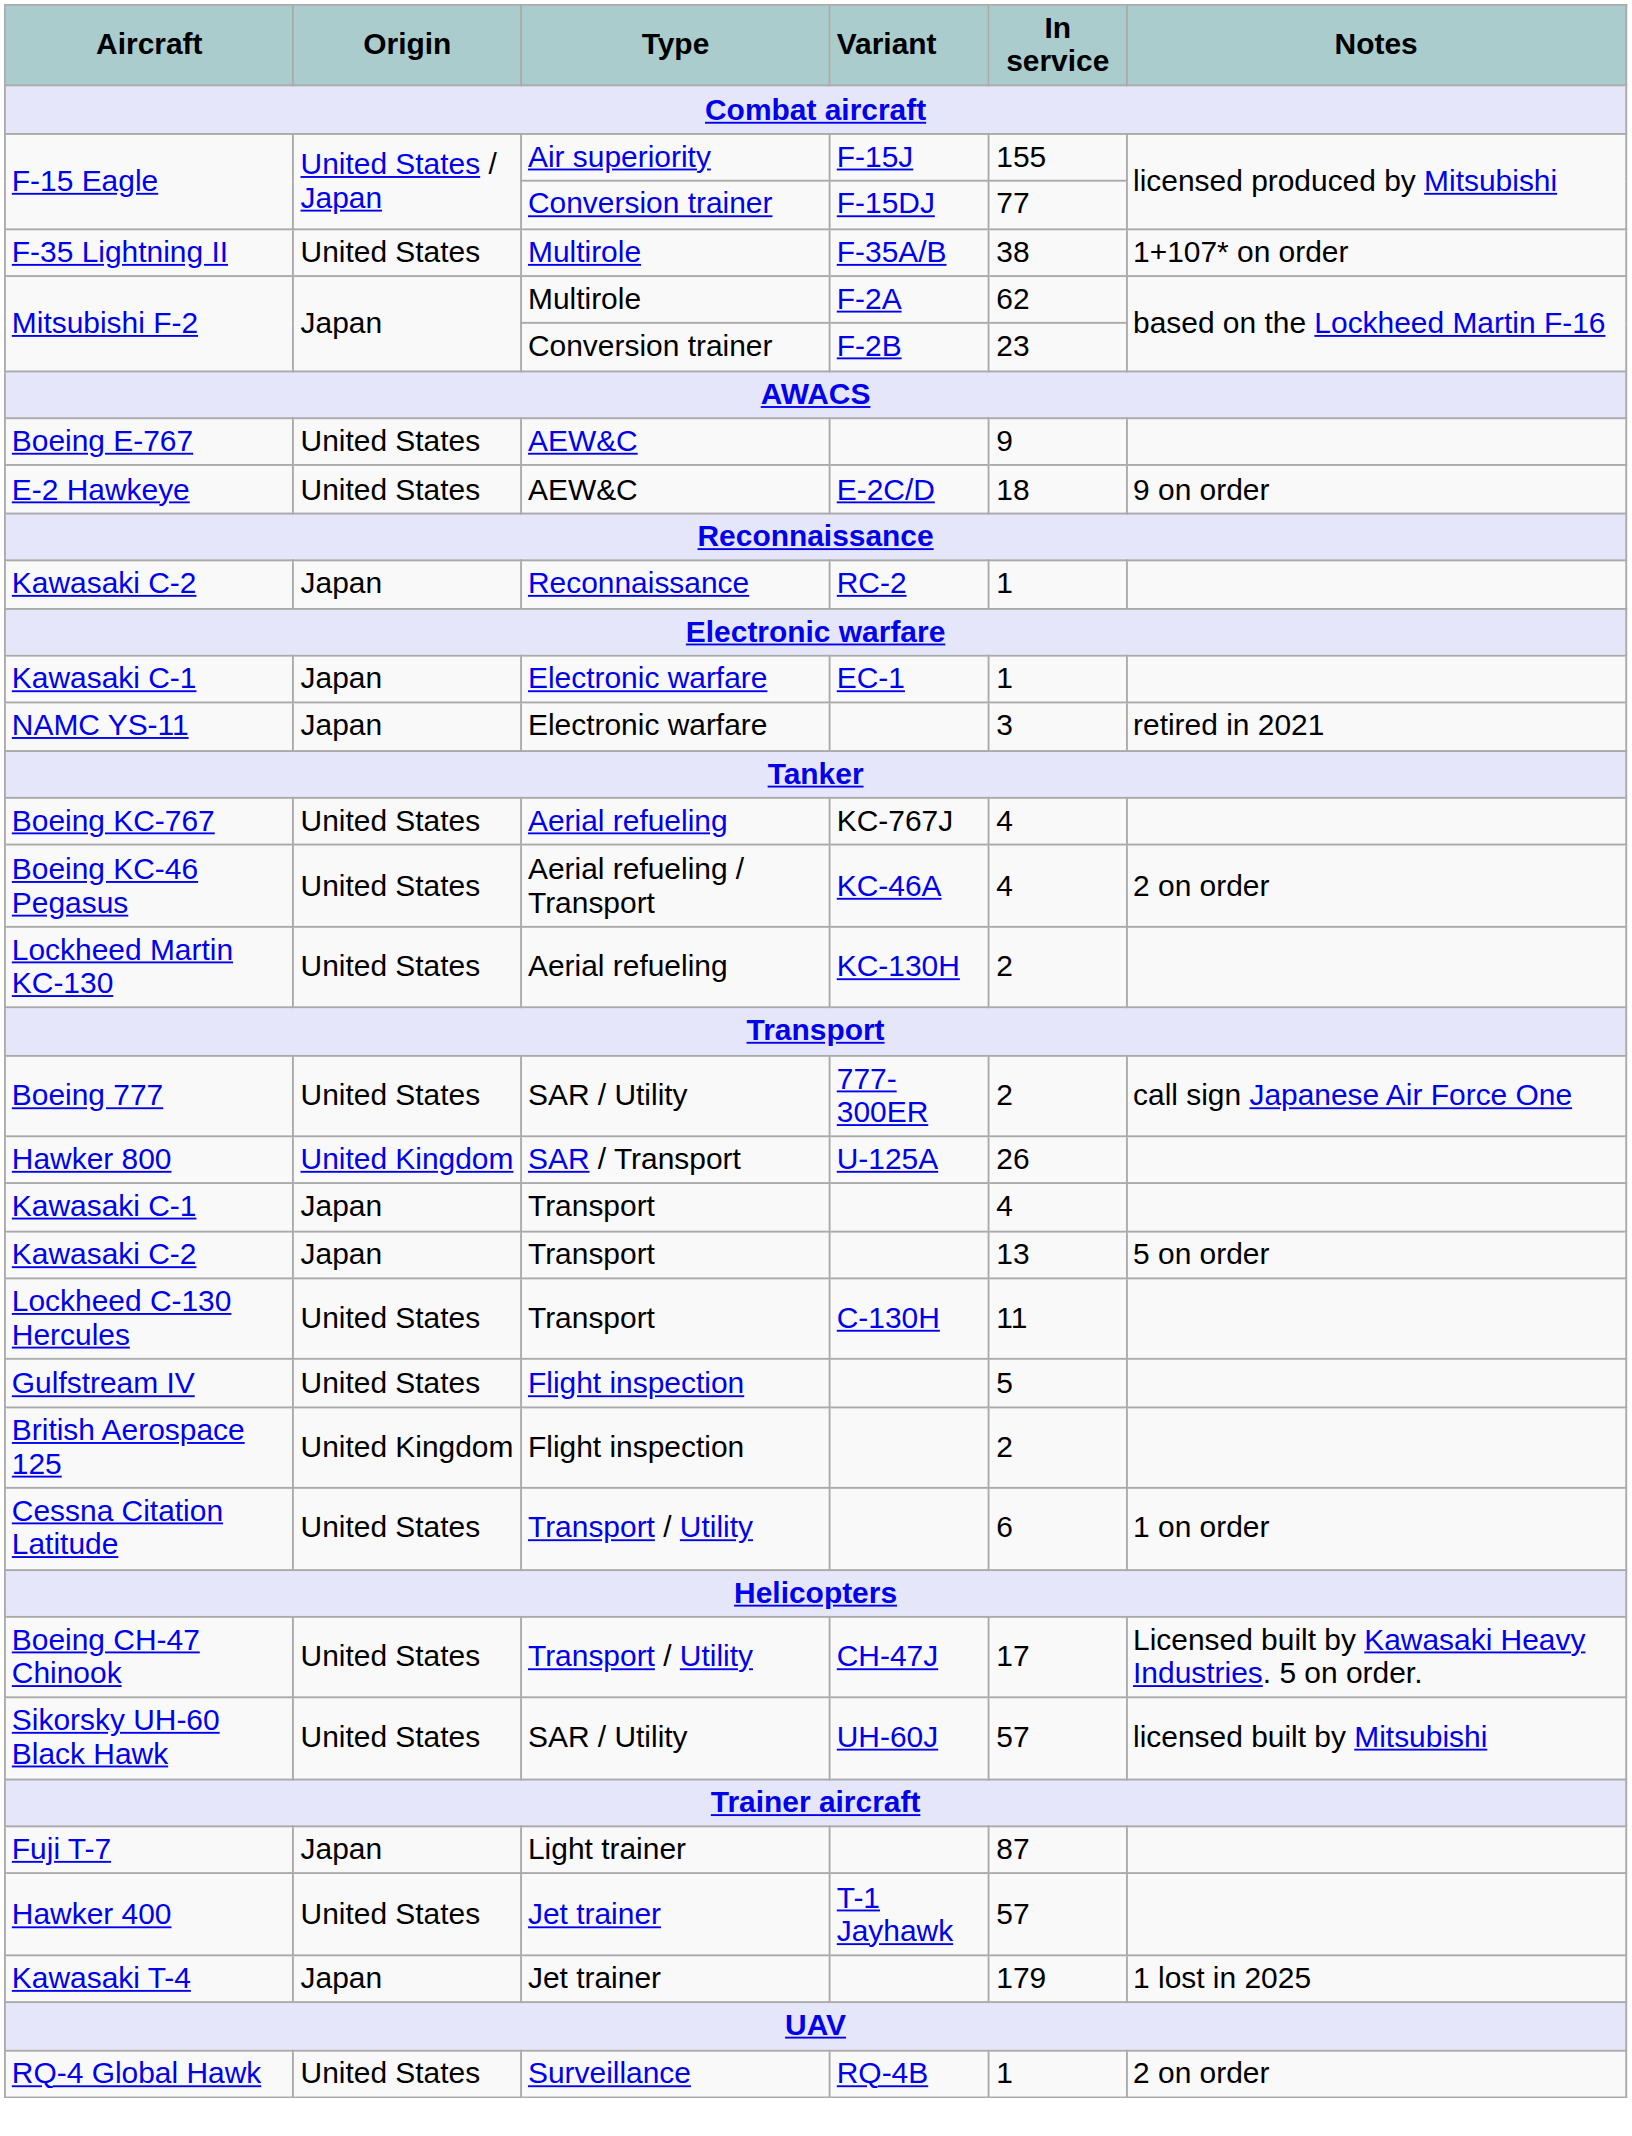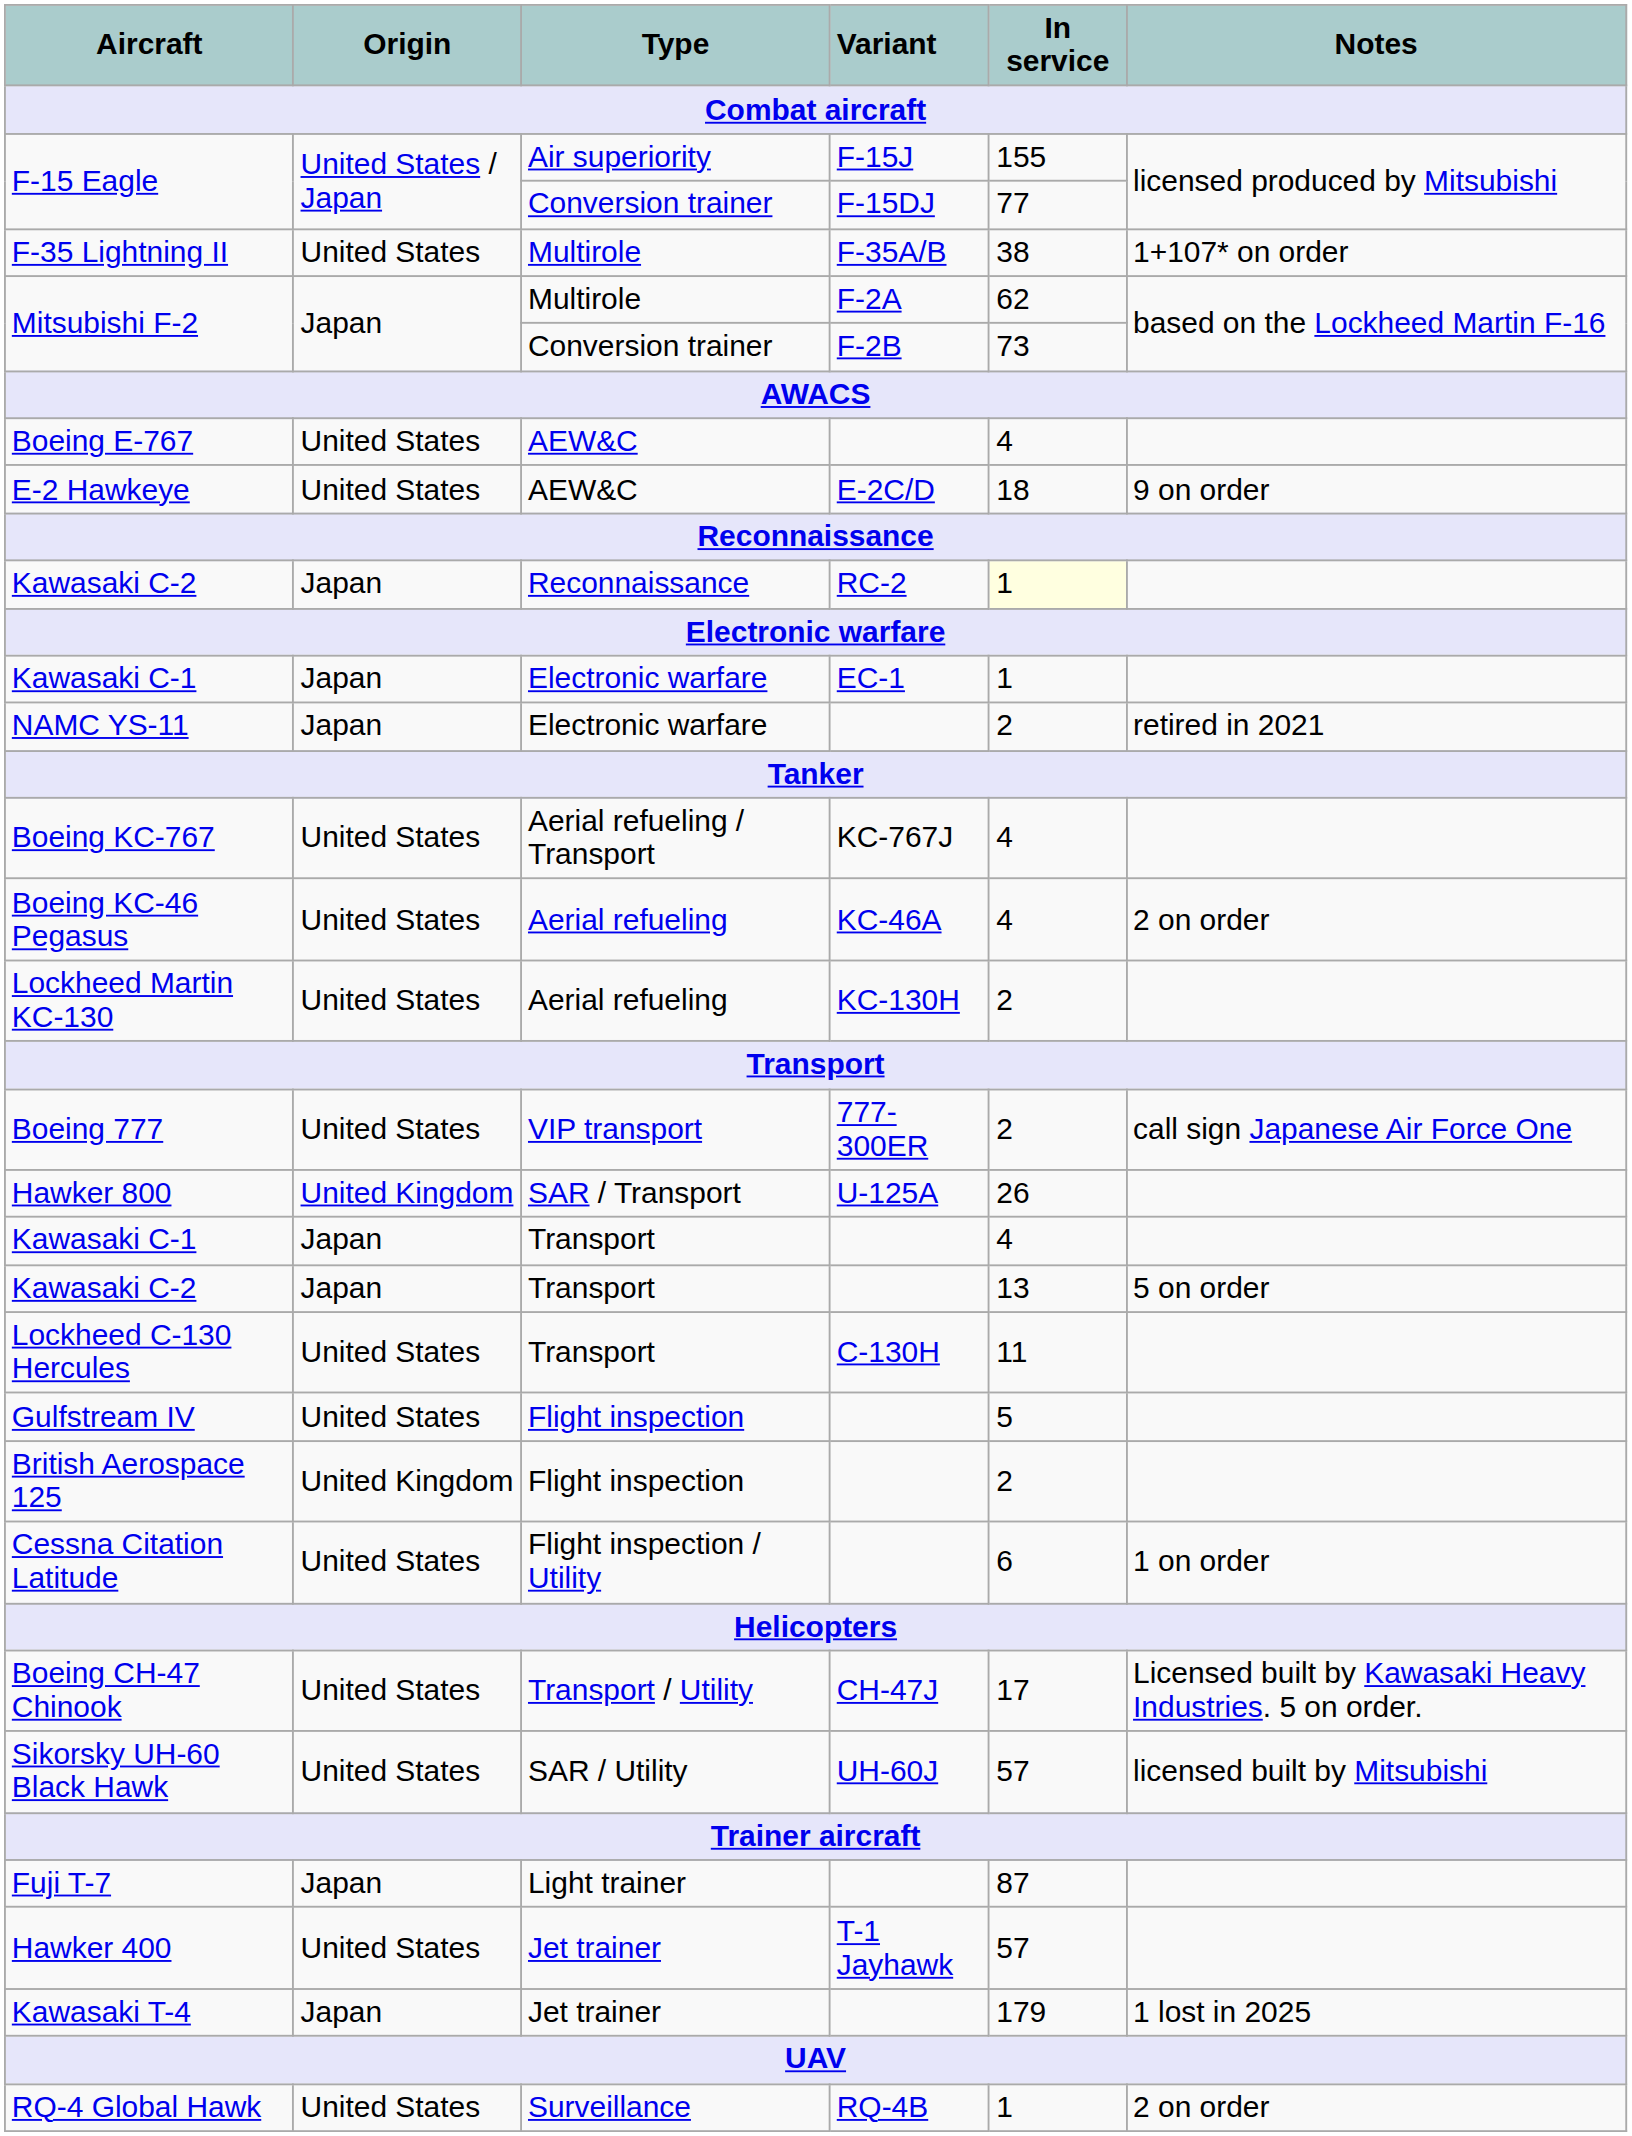(1013, 346) 23 -> (1013, 346) 73
(1005, 441) 9 -> (1005, 441) 4
(1005, 583) no background -> (1005, 583) lightyellow background
(1005, 726) 3 -> (1005, 726) 2
(628, 821) Aerial refueling -> (636, 837) Aerial refueling / Transport
(636, 885) Aerial refueling / Transport -> (628, 919) Aerial refueling
(608, 1095) SAR / Utility -> (615, 1128) VIP transport
(640, 1528) Transport / Utility -> (644, 1561) Flight inspection / Utility
